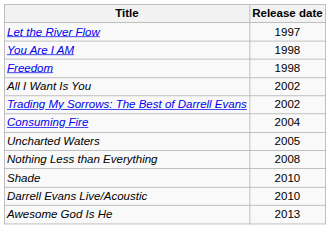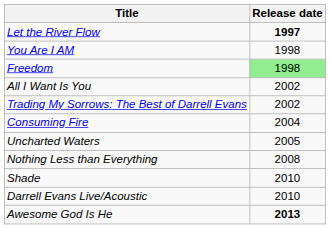(287, 31) normal -> (287, 31) bold
(287, 68) no background -> (287, 68) lightgreen background
(287, 214) normal -> (287, 214) bold
